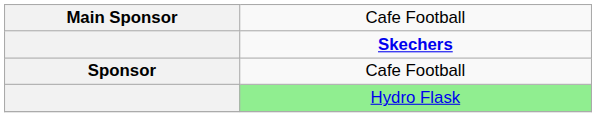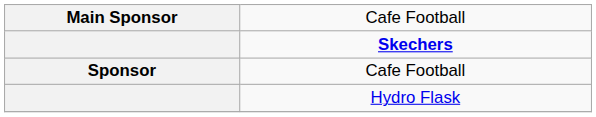(415, 97) lightgreen background -> (415, 97) no background
